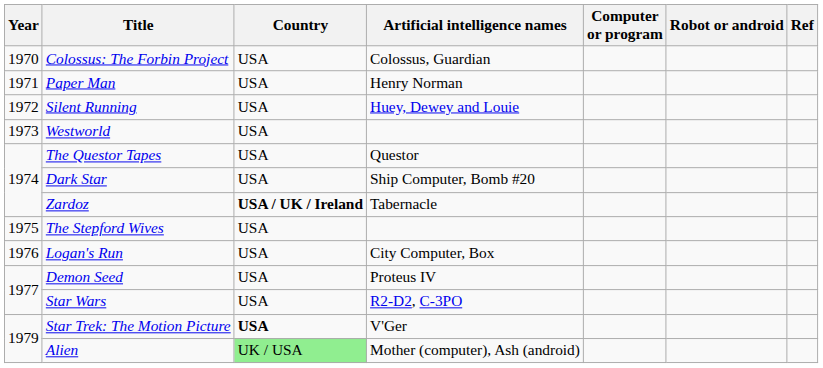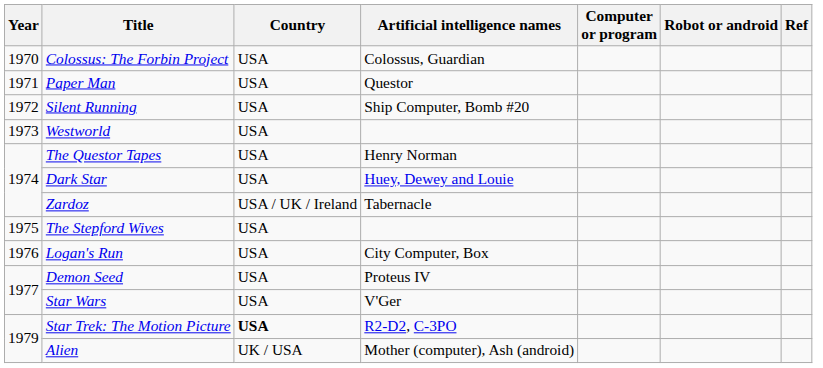(416, 82) Henry Norman -> (389, 82) Questor
(445, 107) Huey, Dewey and Louie -> (447, 107) Ship Computer, Bomb #20
(394, 155) Questor -> (411, 155) Henry Norman
(453, 180) Ship Computer, Bomb #20 -> (439, 180) Huey, Dewey and Louie
(300, 204) bold -> (298, 204) normal
(416, 301) R2-D2, C-3PO -> (383, 301) V'Ger
(388, 326) V'Ger -> (410, 326) R2-D2, C-3PO
(270, 350) lightgreen background -> (270, 350) no background
